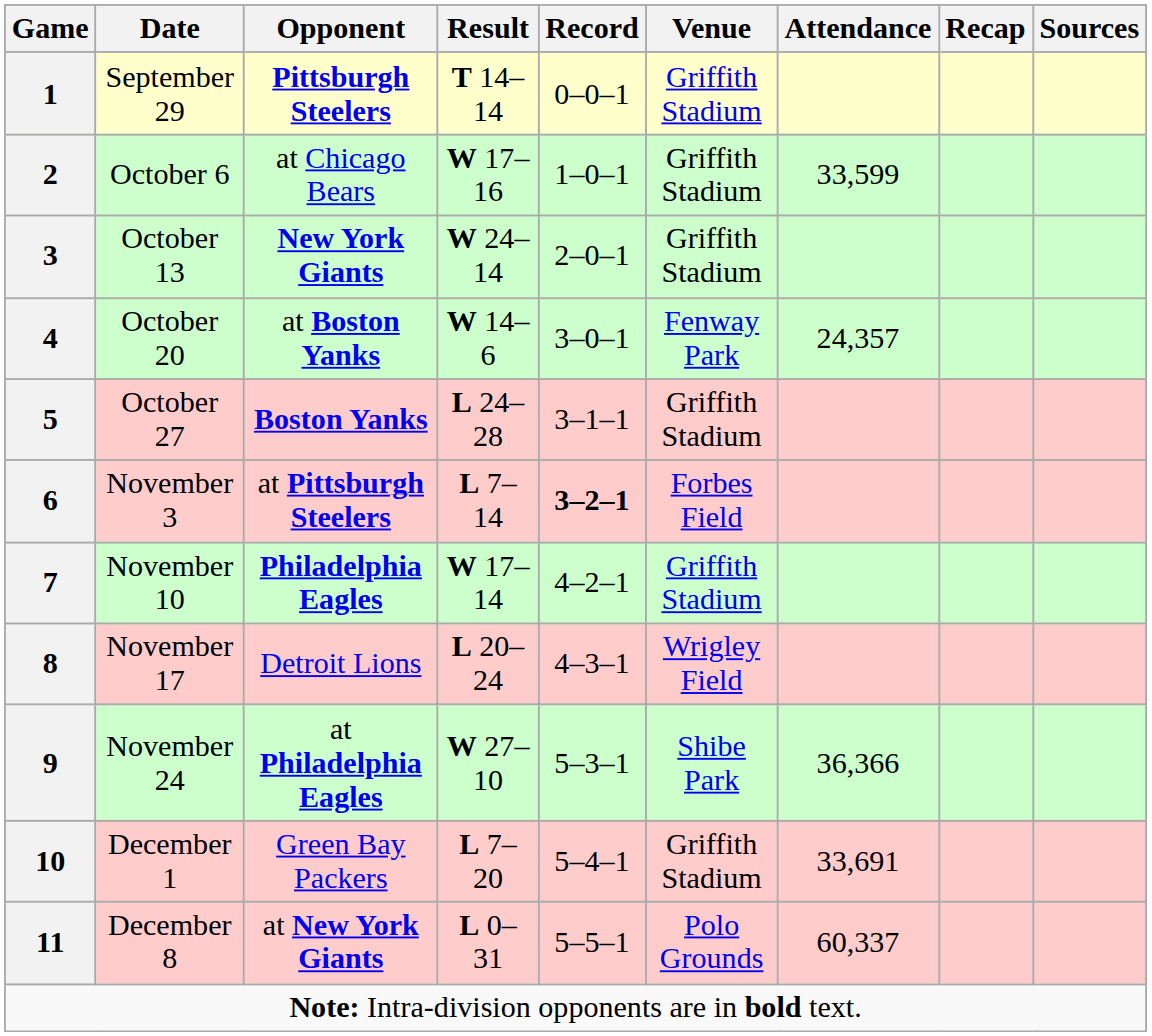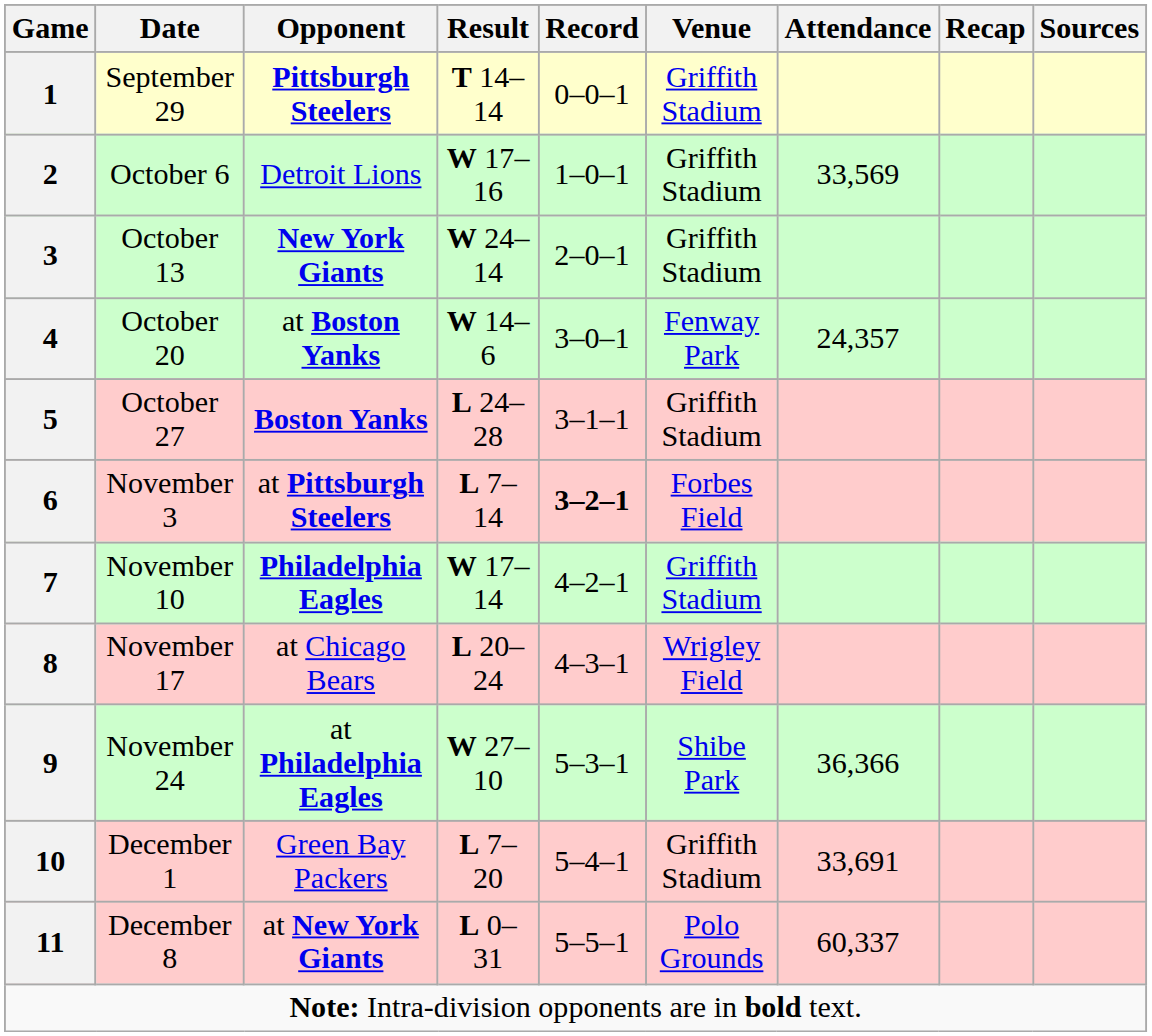(341, 174) at Chicago Bears -> (341, 174) Detroit Lions
(858, 174) 33,599 -> (858, 174) 33,569
(341, 663) Detroit Lions -> (341, 663) at Chicago Bears
